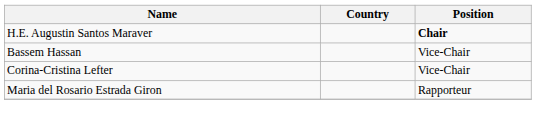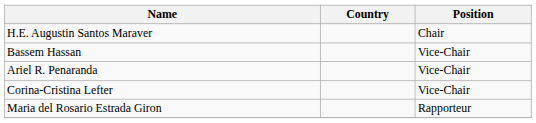(433, 33) bold -> (431, 33) normal
+ row: (52, 71)
